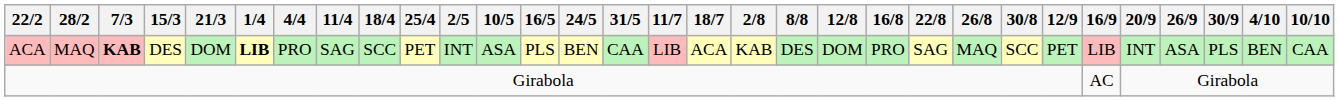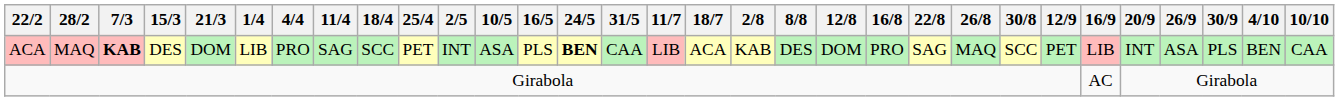(254, 50) bold -> (253, 50) normal
(581, 50) normal -> (580, 50) bold
